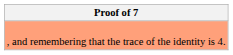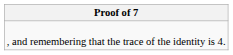(116, 41) lightsalmon background -> (116, 41) no background
